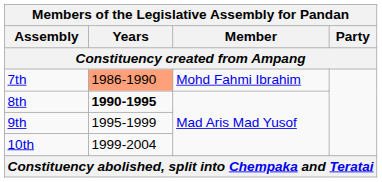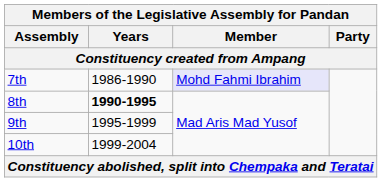(124, 79) lightsalmon background -> (124, 79) no background
(239, 79) no background -> (239, 79) lavender background
